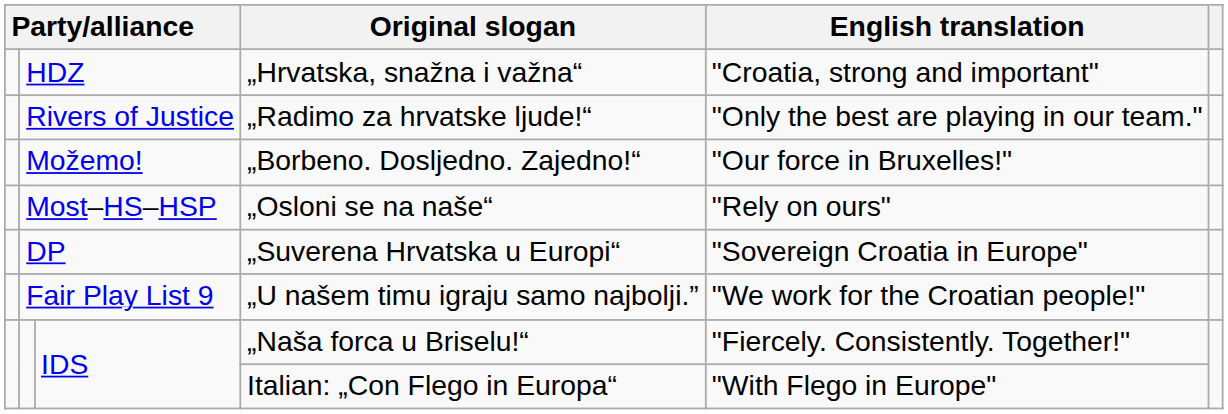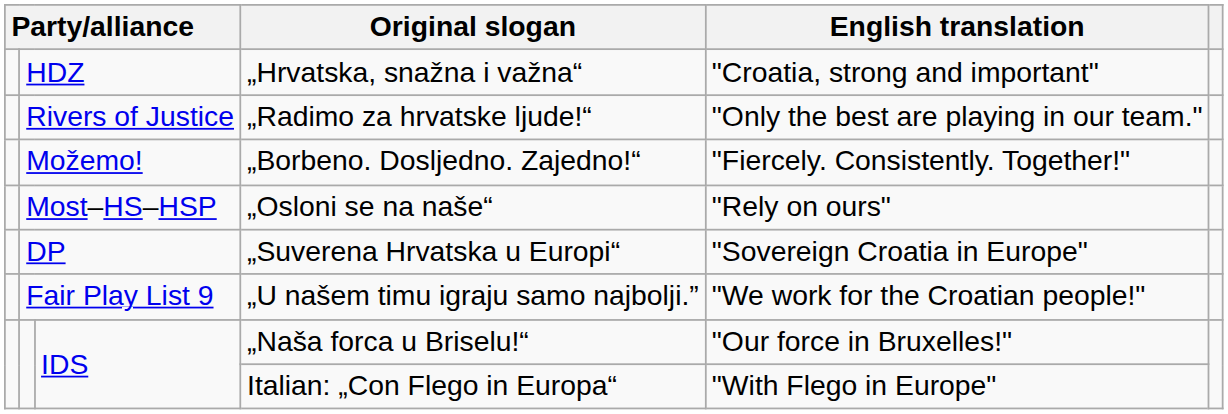(862, 161) "Our force in Bruxelles!" -> (921, 161) "Fiercely. Consistently. Together!"
(921, 341) "Fiercely. Consistently. Together!" -> (862, 341) "Our force in Bruxelles!"
